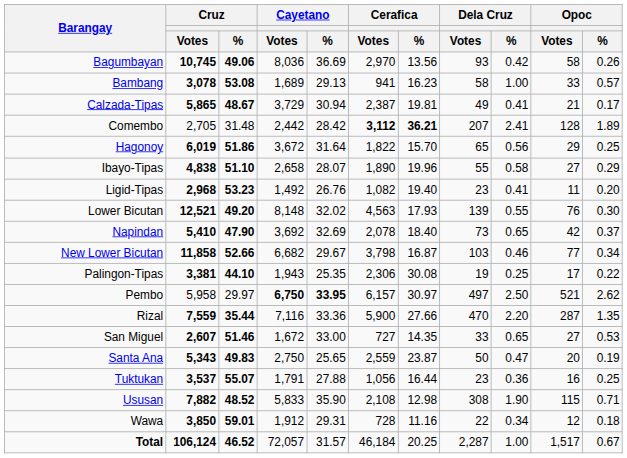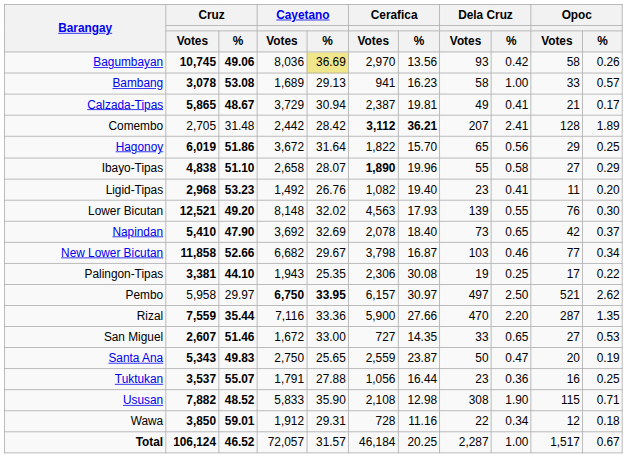(331, 62) no background -> (331, 62) khaki background
(380, 168) normal -> (380, 168) bold
